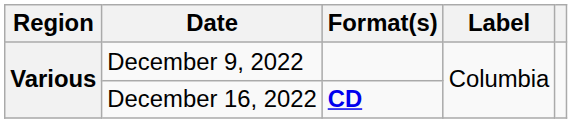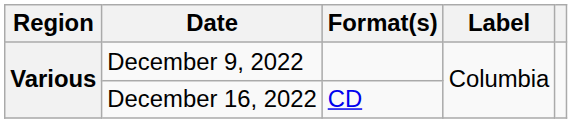(345, 99) bold -> (345, 99) normal
